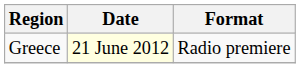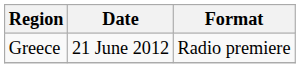(121, 47) lightyellow background -> (121, 47) no background
